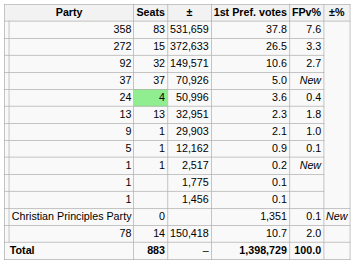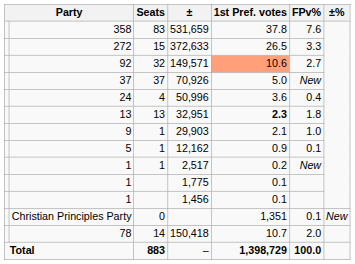(277, 64) no background -> (277, 64) lightsalmon background
(162, 98) lightgreen background -> (162, 98) no background
(280, 115) normal -> (280, 115) bold
